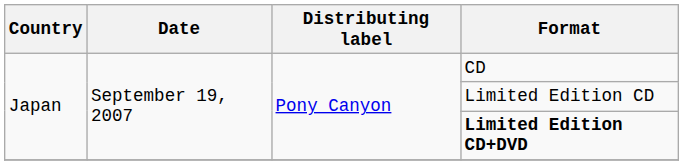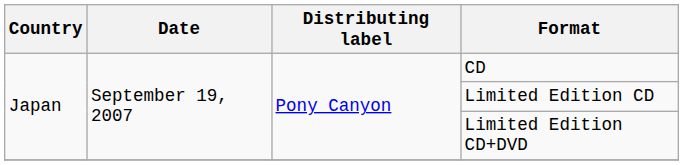(544, 135) bold -> (544, 135) normal
